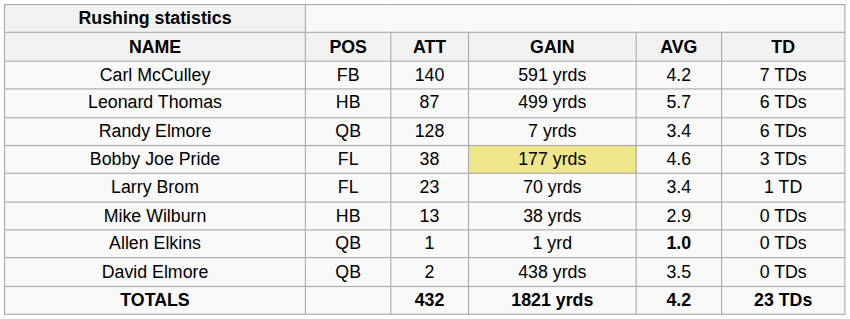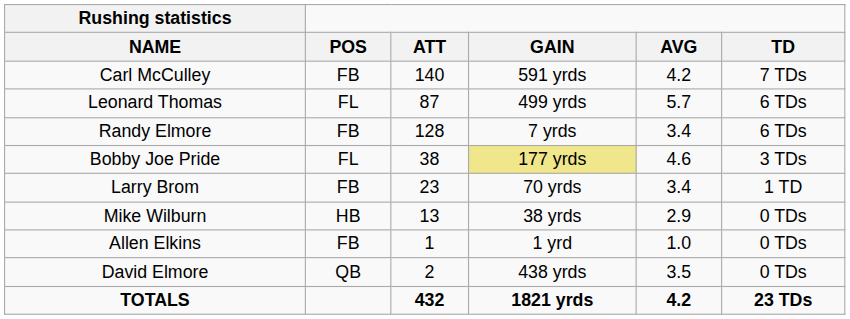(348, 103) HB -> (348, 103) FL
(348, 131) QB -> (348, 131) FB
(348, 187) FL -> (348, 187) FB
(348, 243) QB -> (348, 243) FB
(679, 243) bold -> (679, 243) normal
